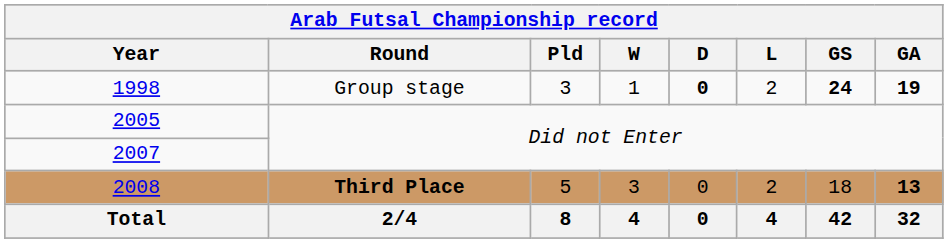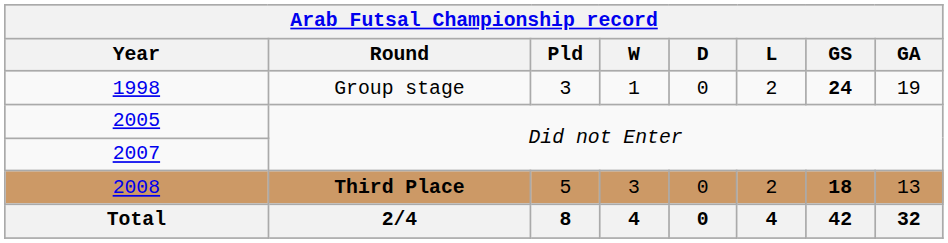(703, 88) bold -> (703, 88) normal
(909, 88) bold -> (909, 88) normal
(840, 187) normal -> (840, 187) bold
(909, 187) bold -> (909, 187) normal
